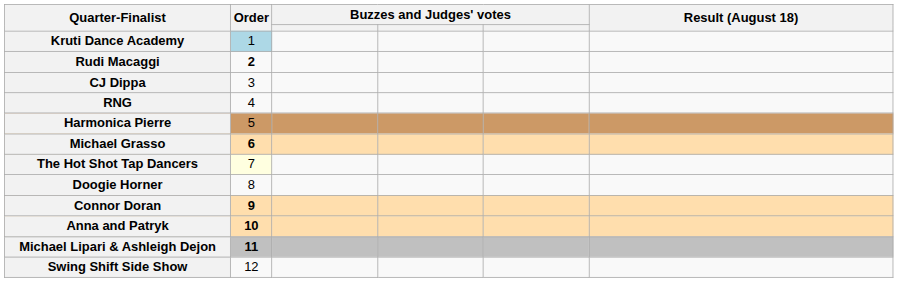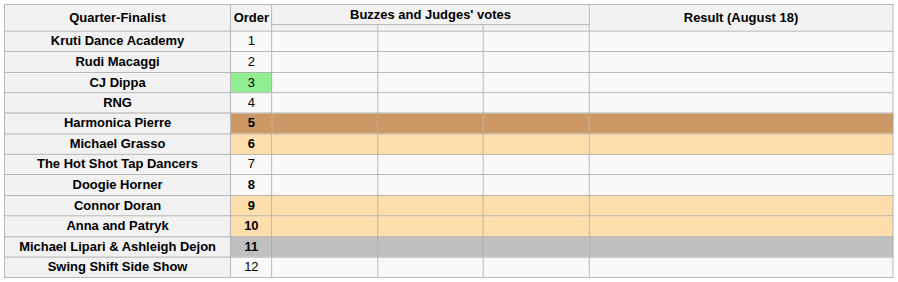(251, 41) lightblue background -> (251, 41) no background
(251, 61) bold -> (251, 61) normal
(251, 82) no background -> (251, 82) lightgreen background
(251, 123) normal -> (251, 123) bold
(251, 164) lightyellow background -> (251, 164) no background
(251, 185) normal -> (251, 185) bold
